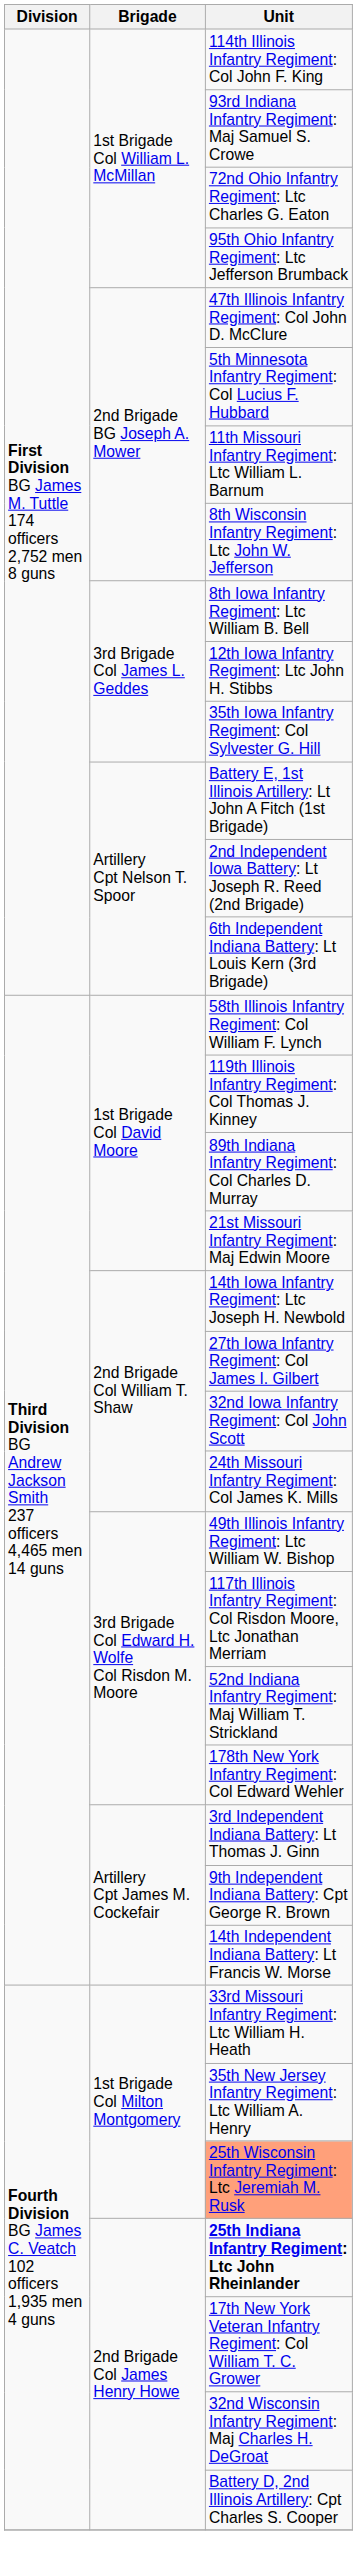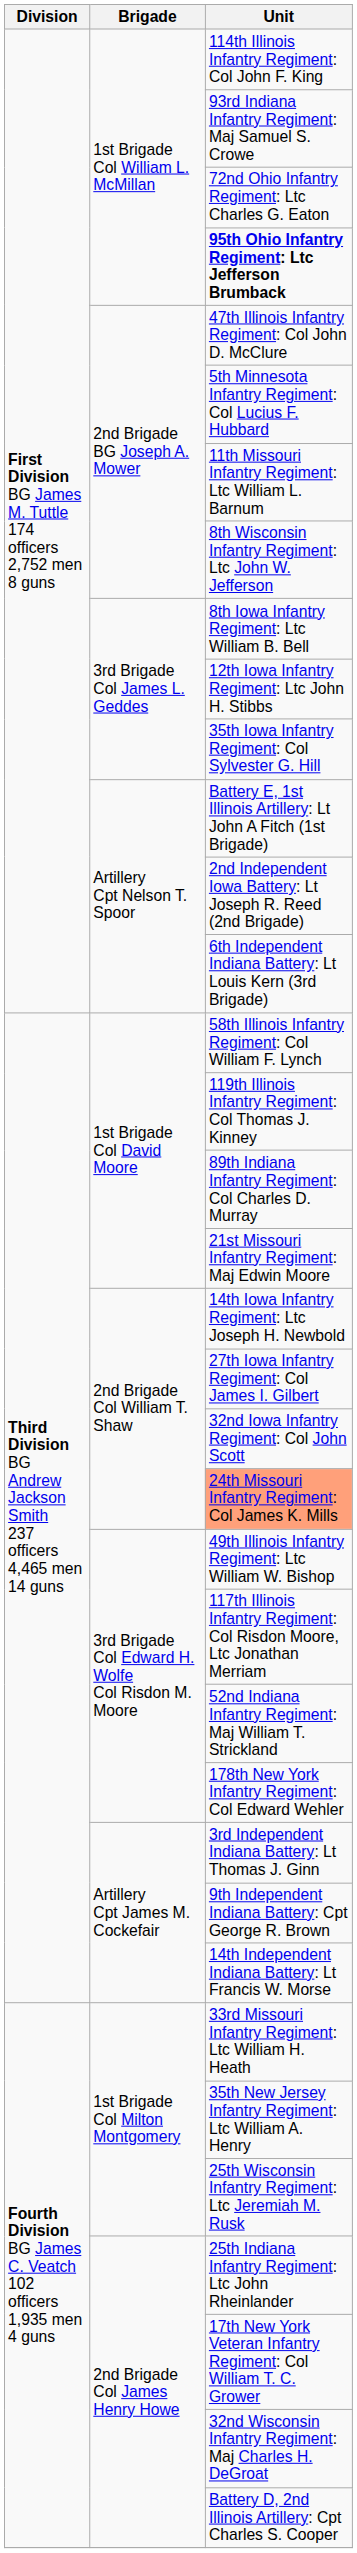(278, 257) normal -> (276, 266) bold
(273, 1481) no background -> (273, 1498) lightsalmon background
(273, 2179) lightsalmon background -> (273, 2197) no background
(278, 2257) bold -> (273, 2275) normal
